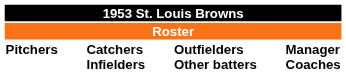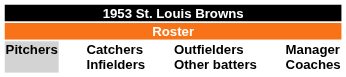(32, 50) no background -> (32, 50) lightgrey background
